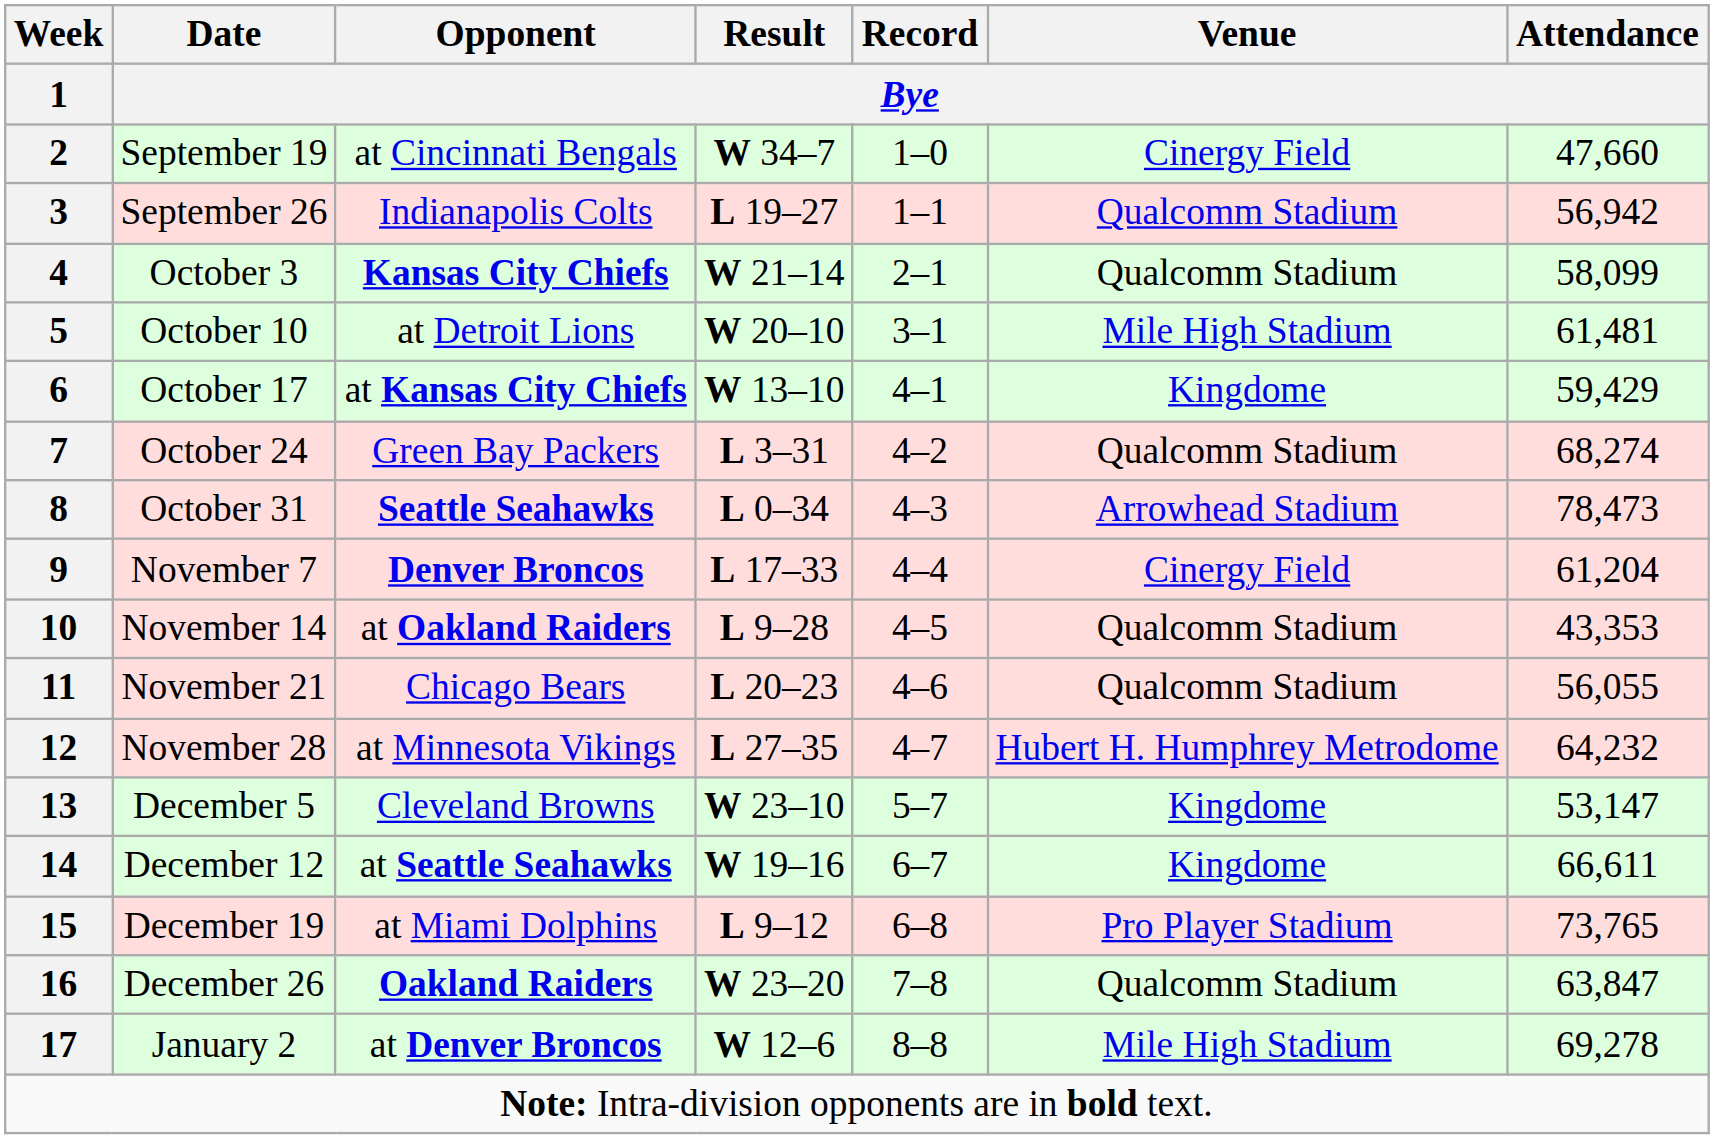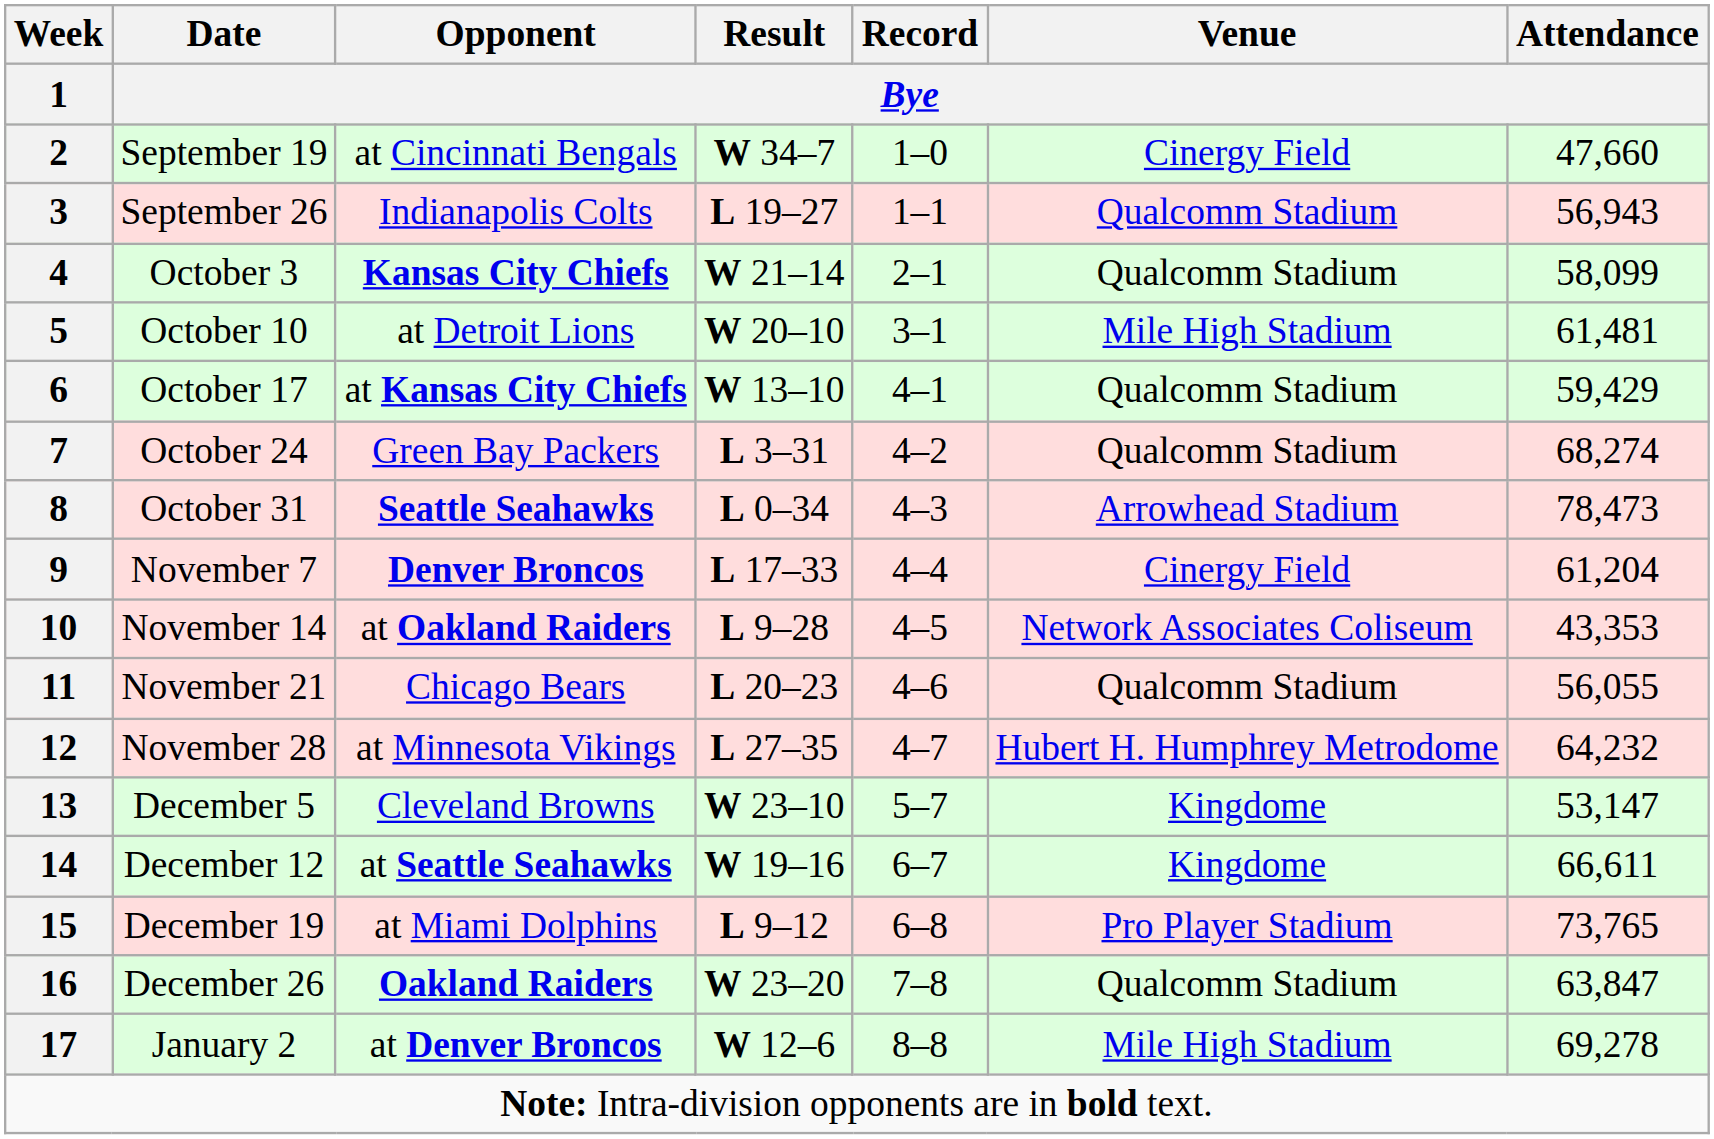(1607, 212) 56,942 -> (1607, 212) 56,943
(1247, 390) Kingdome -> (1247, 390) Qualcomm Stadium
(1247, 627) Qualcomm Stadium -> (1247, 627) Network Associates Coliseum
